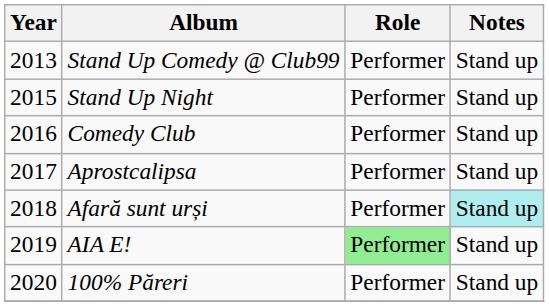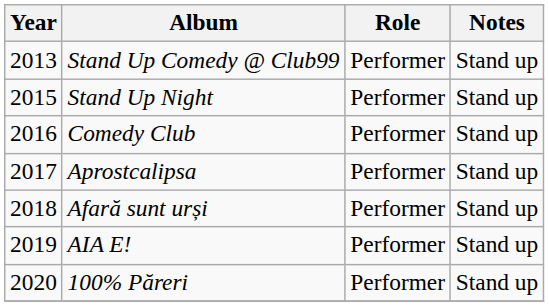(497, 208) paleturquoise background -> (497, 208) no background
(398, 245) lightgreen background -> (398, 245) no background
